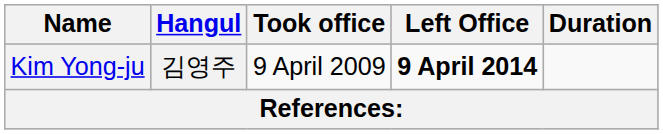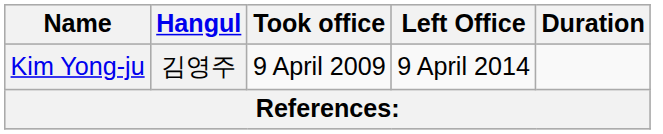(467, 66) bold -> (464, 66) normal
